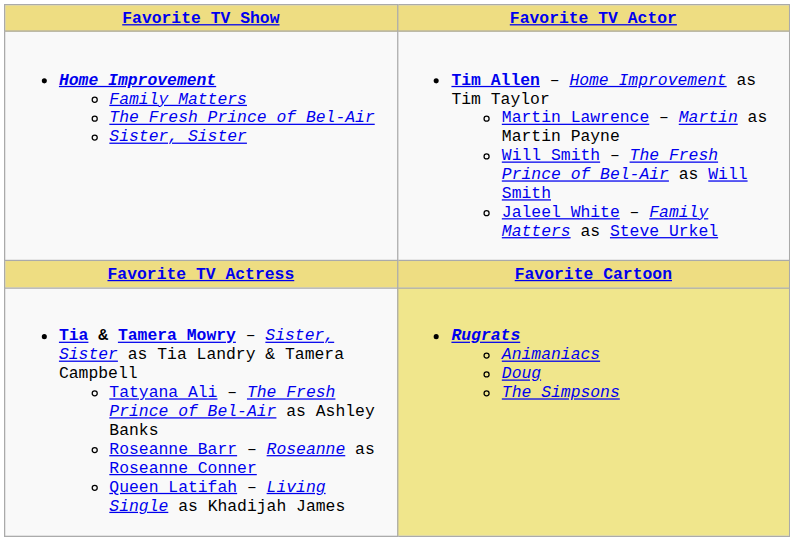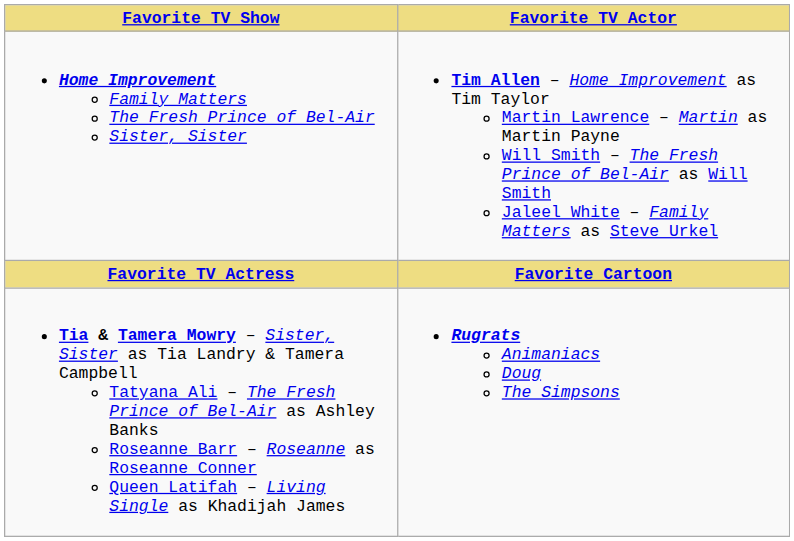(593, 365) khaki background -> (593, 365) no background
